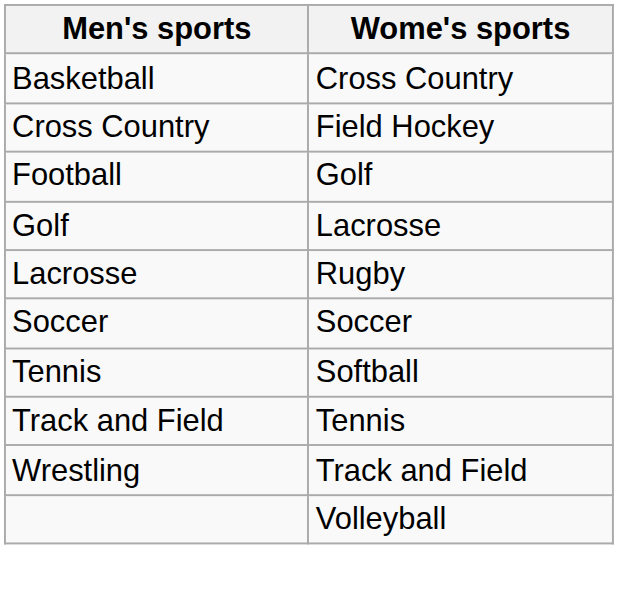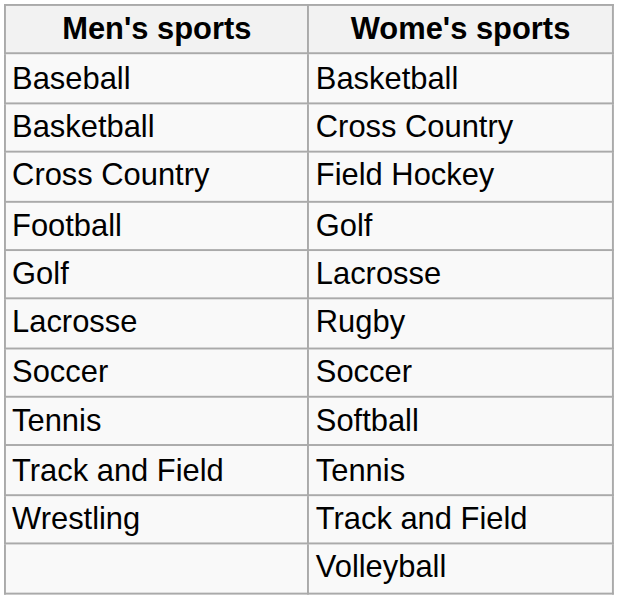+ row: (71, 77)
